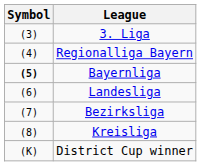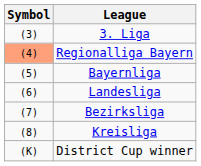(29, 54) no background -> (29, 54) lightsalmon background
(29, 73) bold -> (29, 74) normal
